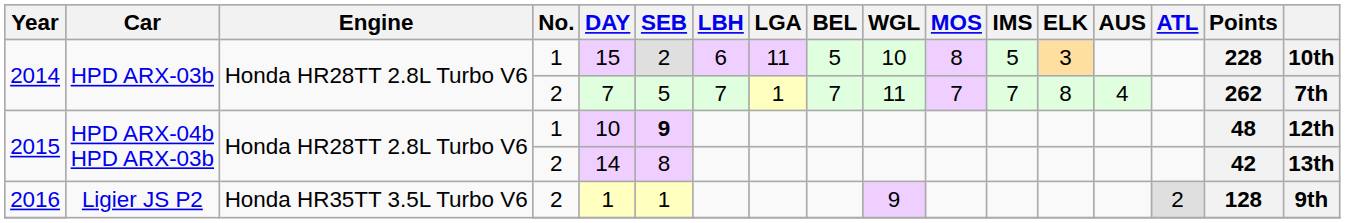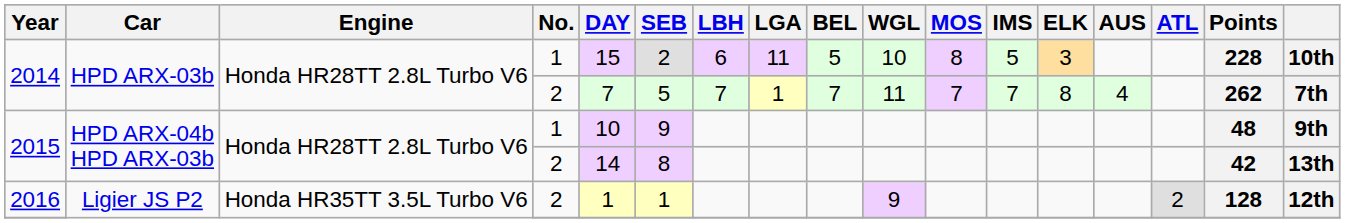(664, 128) bold -> (664, 128) normal
(1311, 128) 12th -> (1311, 128) 9th
(1311, 199) 9th -> (1311, 199) 12th
